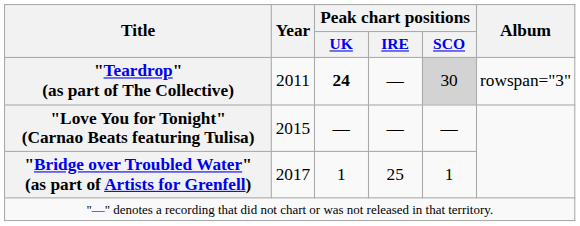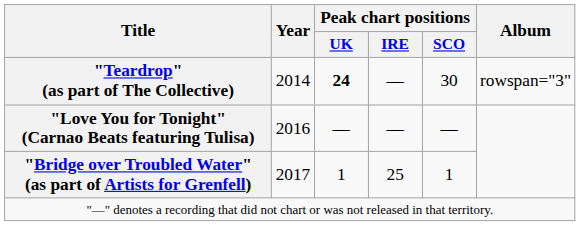(293, 80) 2011 -> (293, 80) 2014
(449, 80) lightgrey background -> (449, 80) no background
(293, 127) 2015 -> (293, 127) 2016
